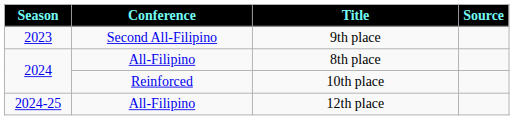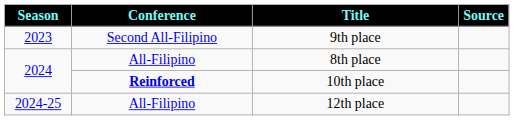(162, 81) normal -> (162, 81) bold
